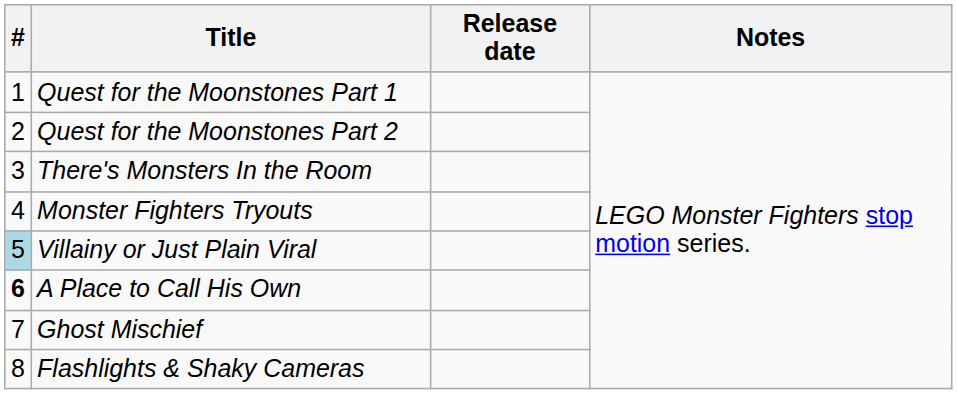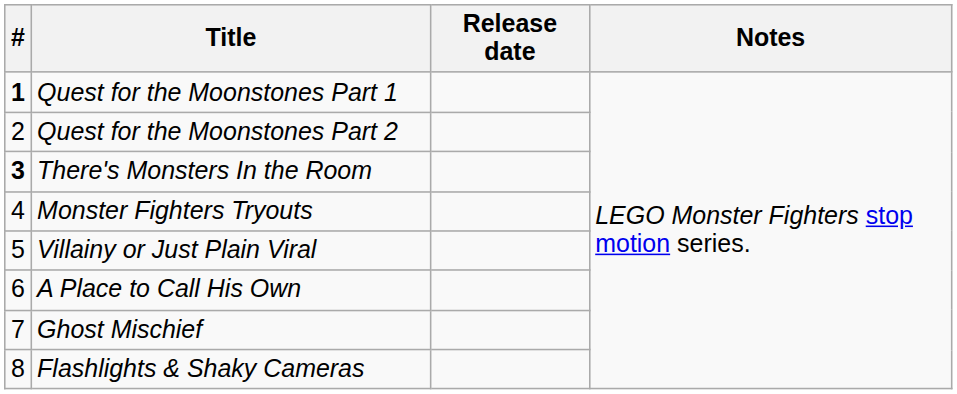(18, 91) normal -> (18, 91) bold
(18, 171) normal -> (18, 171) bold
(18, 250) lightblue background -> (18, 250) no background
(18, 289) bold -> (18, 289) normal
